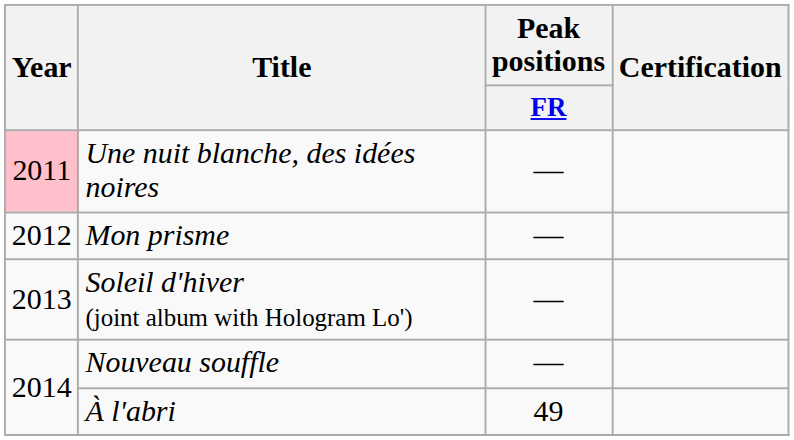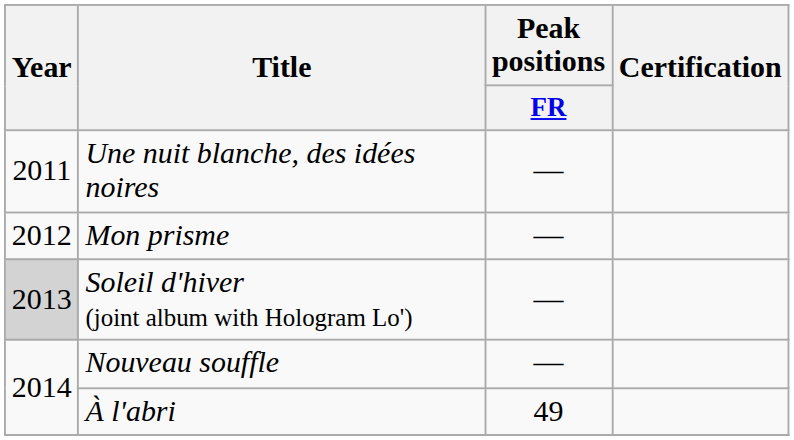(42, 170) pink background -> (42, 170) no background
(42, 299) no background -> (42, 299) lightgrey background
